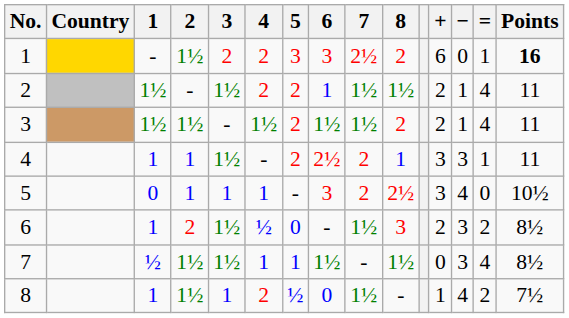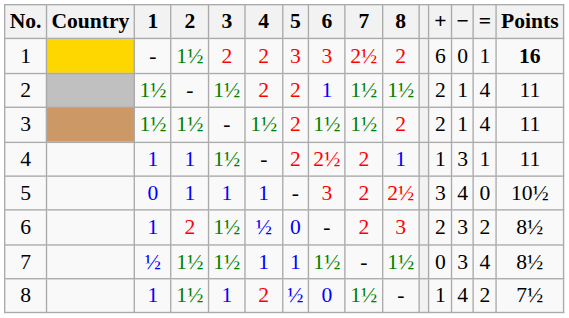(440, 158) 3 -> (440, 158) 1
(364, 227) 1½ -> (364, 227) 2
